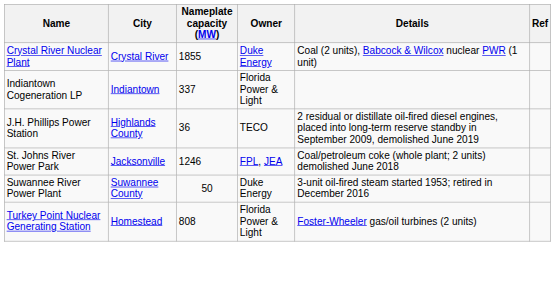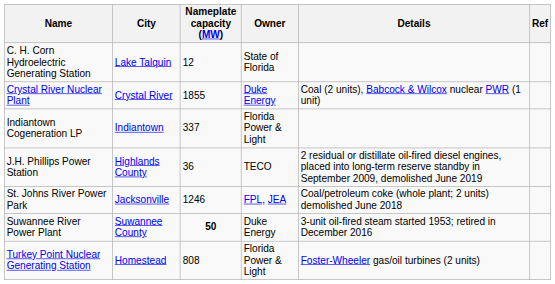+ row: (49, 62)
(207, 188) normal -> (211, 227) bold
